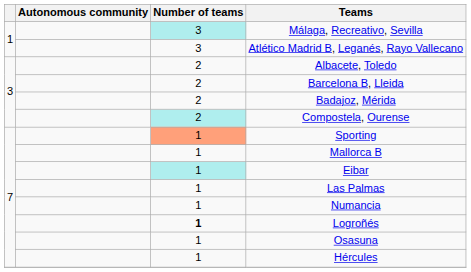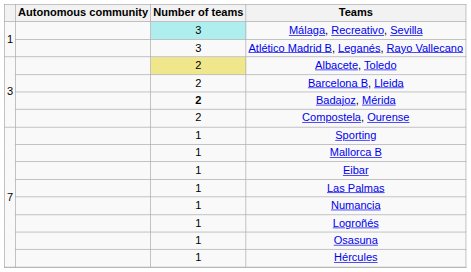(198, 65) no background -> (198, 65) khaki background
(198, 100) normal -> (198, 100) bold
(198, 118) paleturquoise background -> (198, 118) no background
(198, 135) lightsalmon background -> (198, 135) no background
(198, 170) paleturquoise background -> (198, 170) no background
(198, 223) bold -> (198, 223) normal
